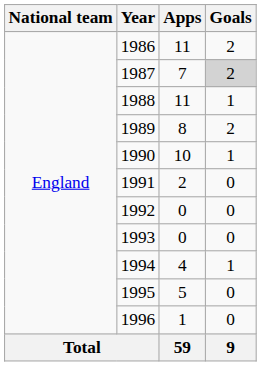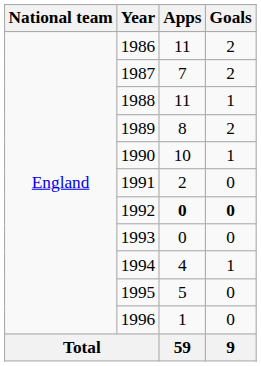(231, 73) lightgrey background -> (231, 73) no background
(182, 210) normal -> (182, 210) bold
(231, 210) normal -> (231, 210) bold
